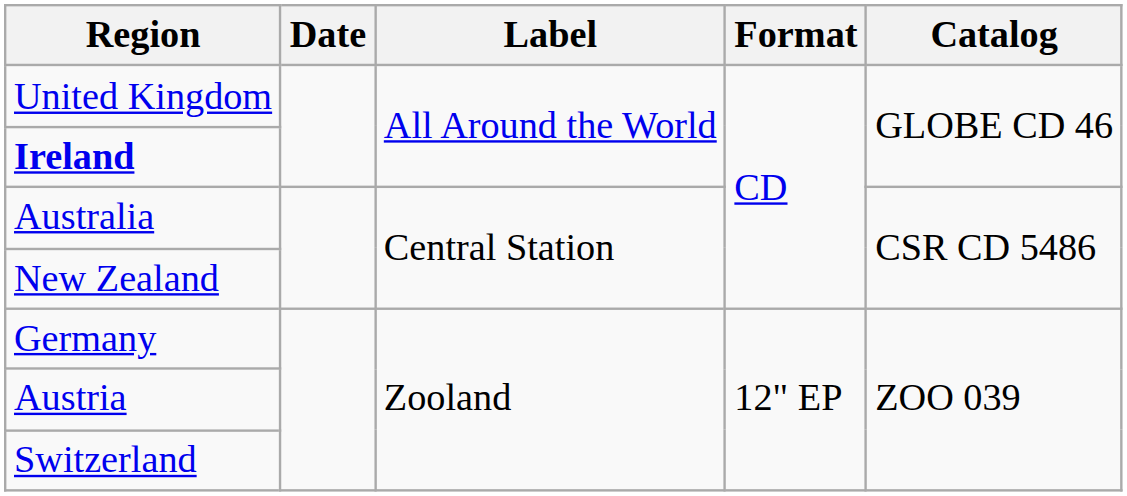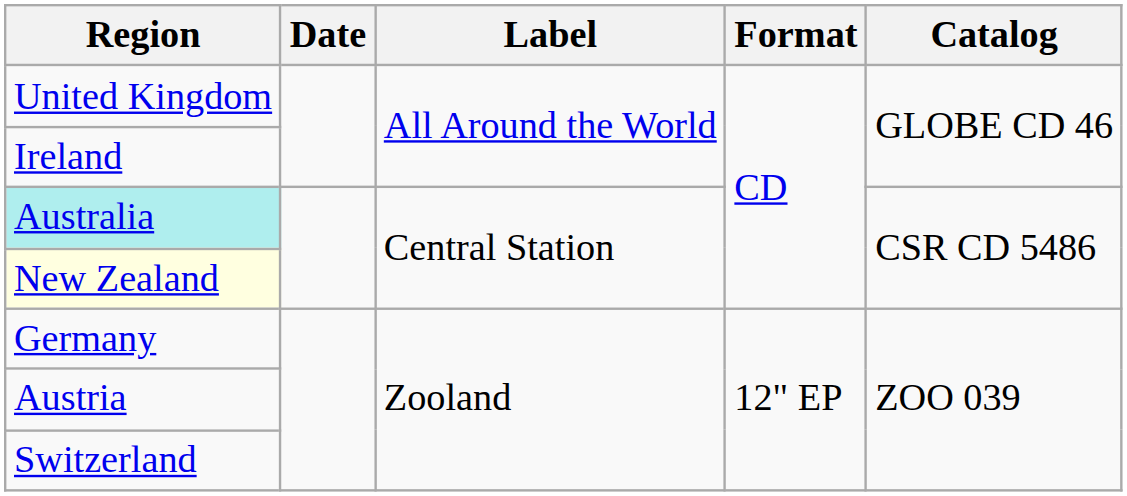(74, 156) bold -> (68, 156) normal
(84, 216) no background -> (84, 216) paleturquoise background
(116, 277) no background -> (116, 277) lightyellow background
